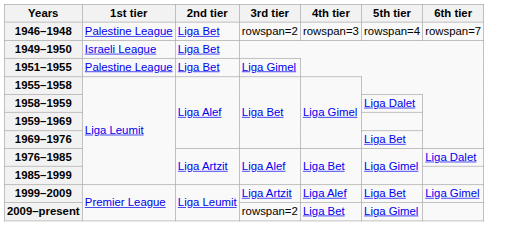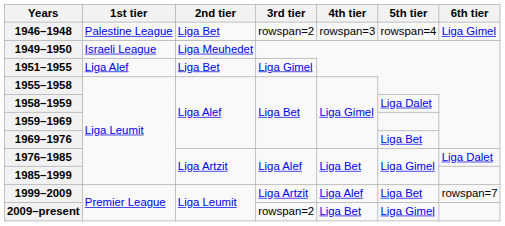(453, 31) rowspan=7 -> (469, 31) Liga Gimel
(199, 49) Liga Bet -> (215, 49) Liga Meuhedet
(129, 67) Palestine League -> (107, 67) Liga Alef
(452, 193) Liga Gimel -> (470, 193) rowspan=7
